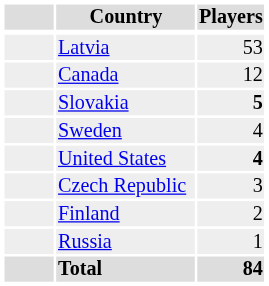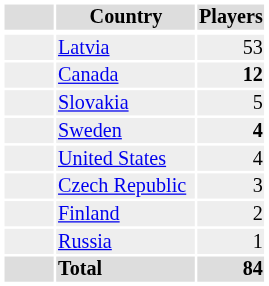(253, 74) normal -> (253, 74) bold
(258, 102) bold -> (258, 102) normal
(258, 130) normal -> (258, 130) bold
(258, 158) bold -> (258, 158) normal
